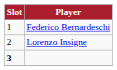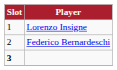(68, 27) Federico Bernardeschi -> (57, 27) Lorenzo Insigne
(57, 42) Lorenzo Insigne -> (68, 42) Federico Bernardeschi
